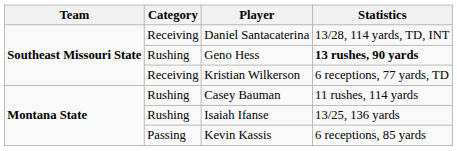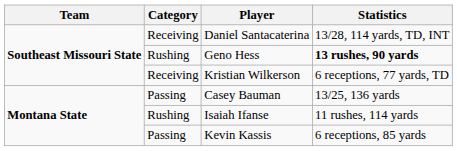(168, 95) Rushing -> (167, 95) Passing
(367, 95) 11 rushes, 114 yards -> (357, 95) 13/25, 136 yards
(357, 115) 13/25, 136 yards -> (367, 115) 11 rushes, 114 yards
